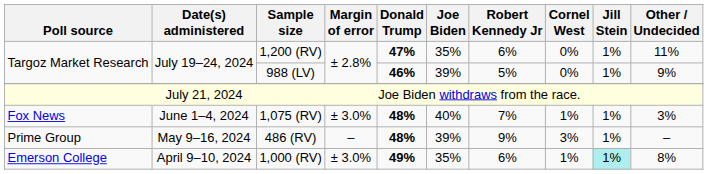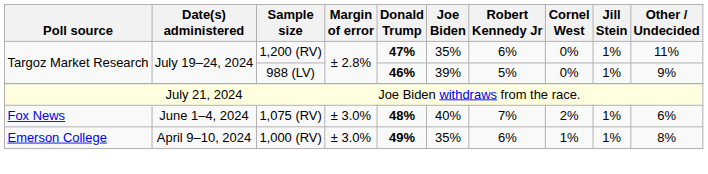(569, 116) 1% -> (569, 116) 2%
(667, 116) 3% -> (667, 116) 6%
- row: (291, 137)
(612, 159) paleturquoise background -> (612, 137) no background
